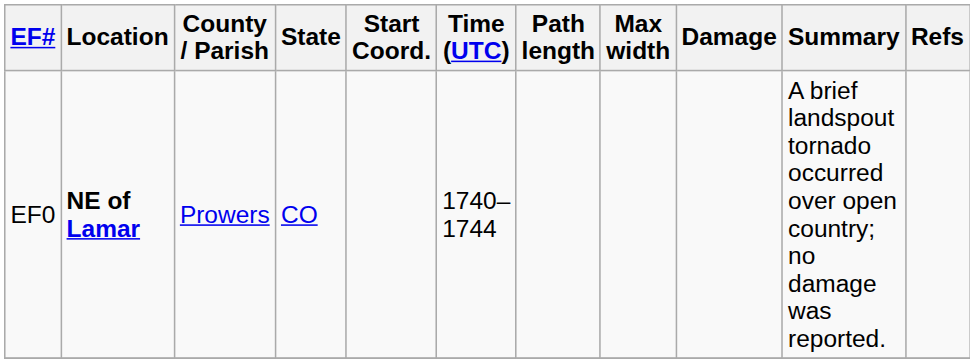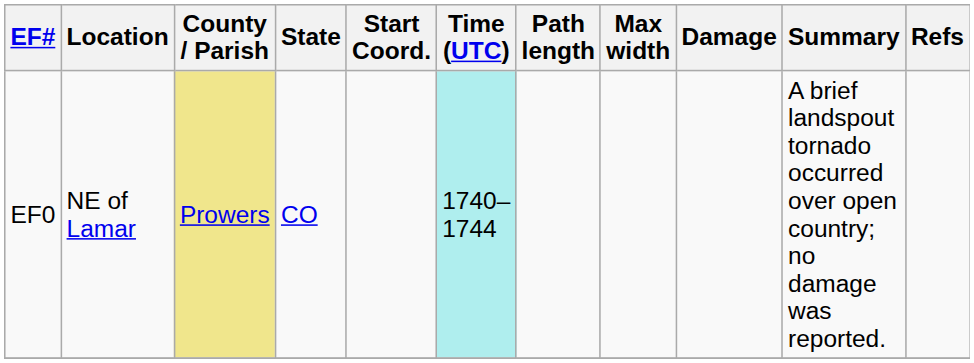(103, 214) bold -> (101, 214) normal
(225, 214) no background -> (225, 214) khaki background
(476, 214) no background -> (476, 214) paleturquoise background
